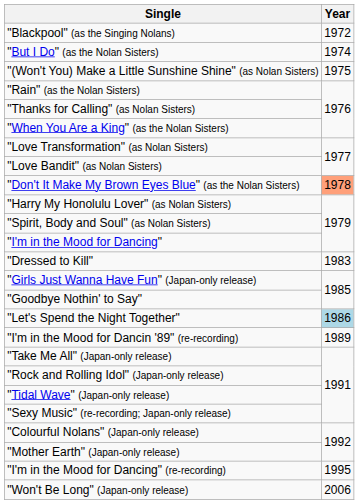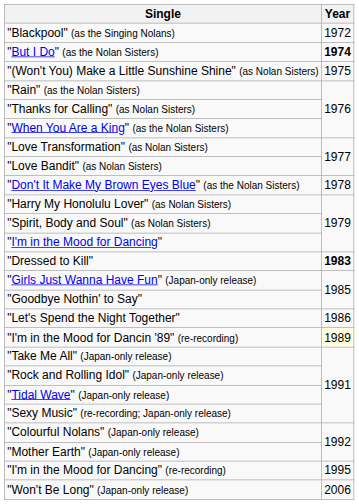(338, 52) normal -> (338, 52) bold
(338, 185) lightsalmon background -> (338, 185) no background
(338, 261) normal -> (338, 261) bold
(338, 318) lightblue background -> (338, 318) no background
(338, 337) no background -> (338, 337) lightyellow background
